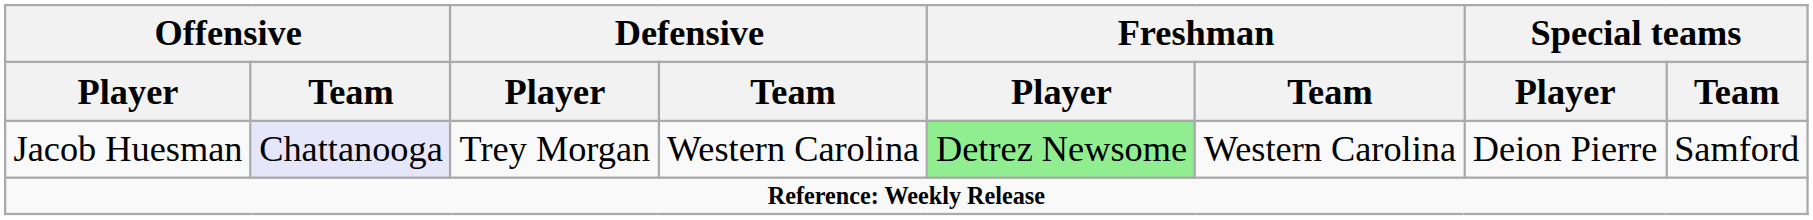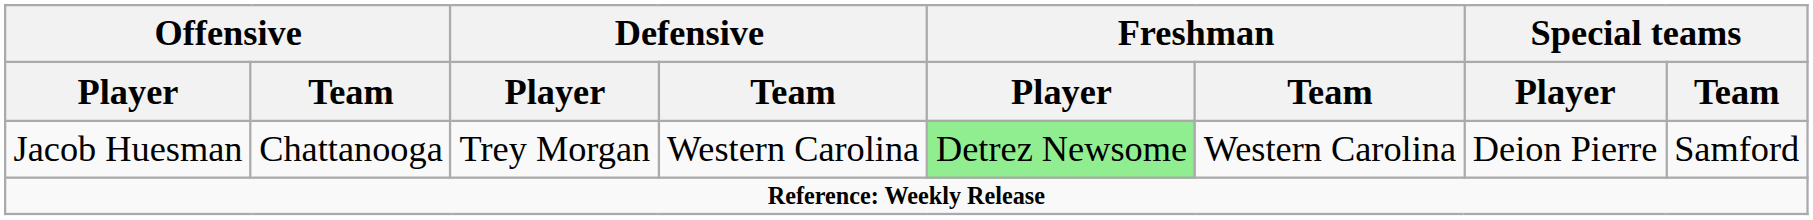(351, 148) lavender background -> (351, 148) no background
